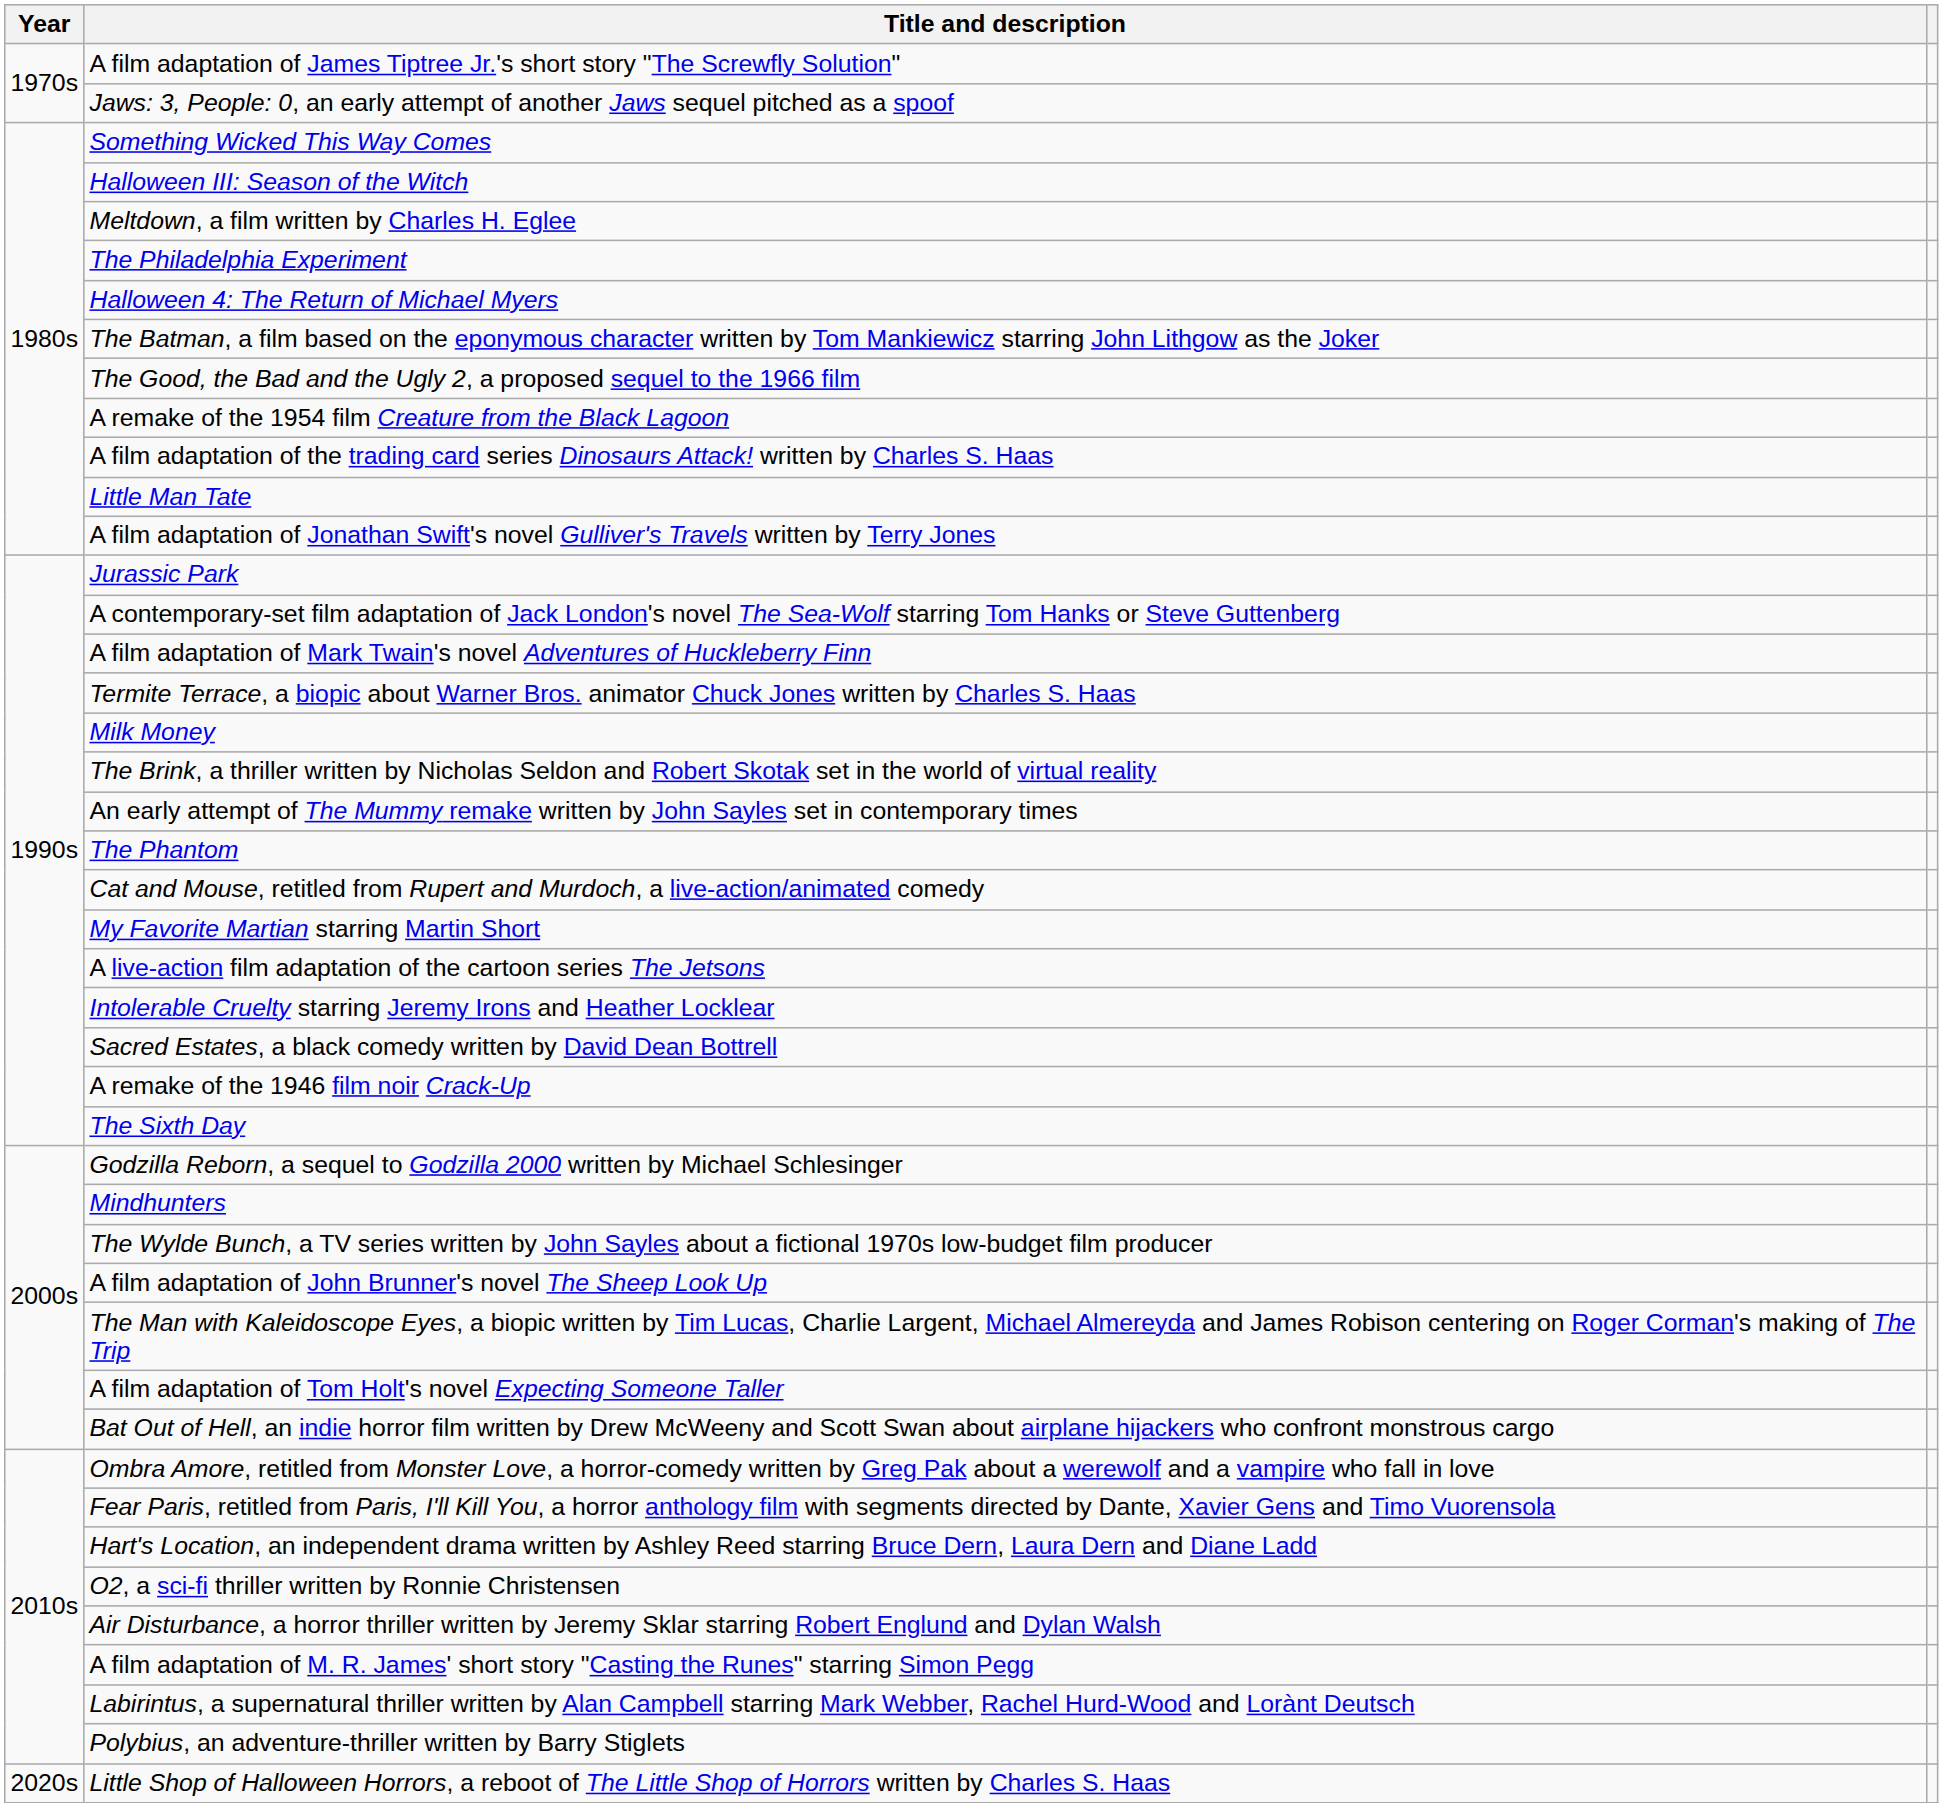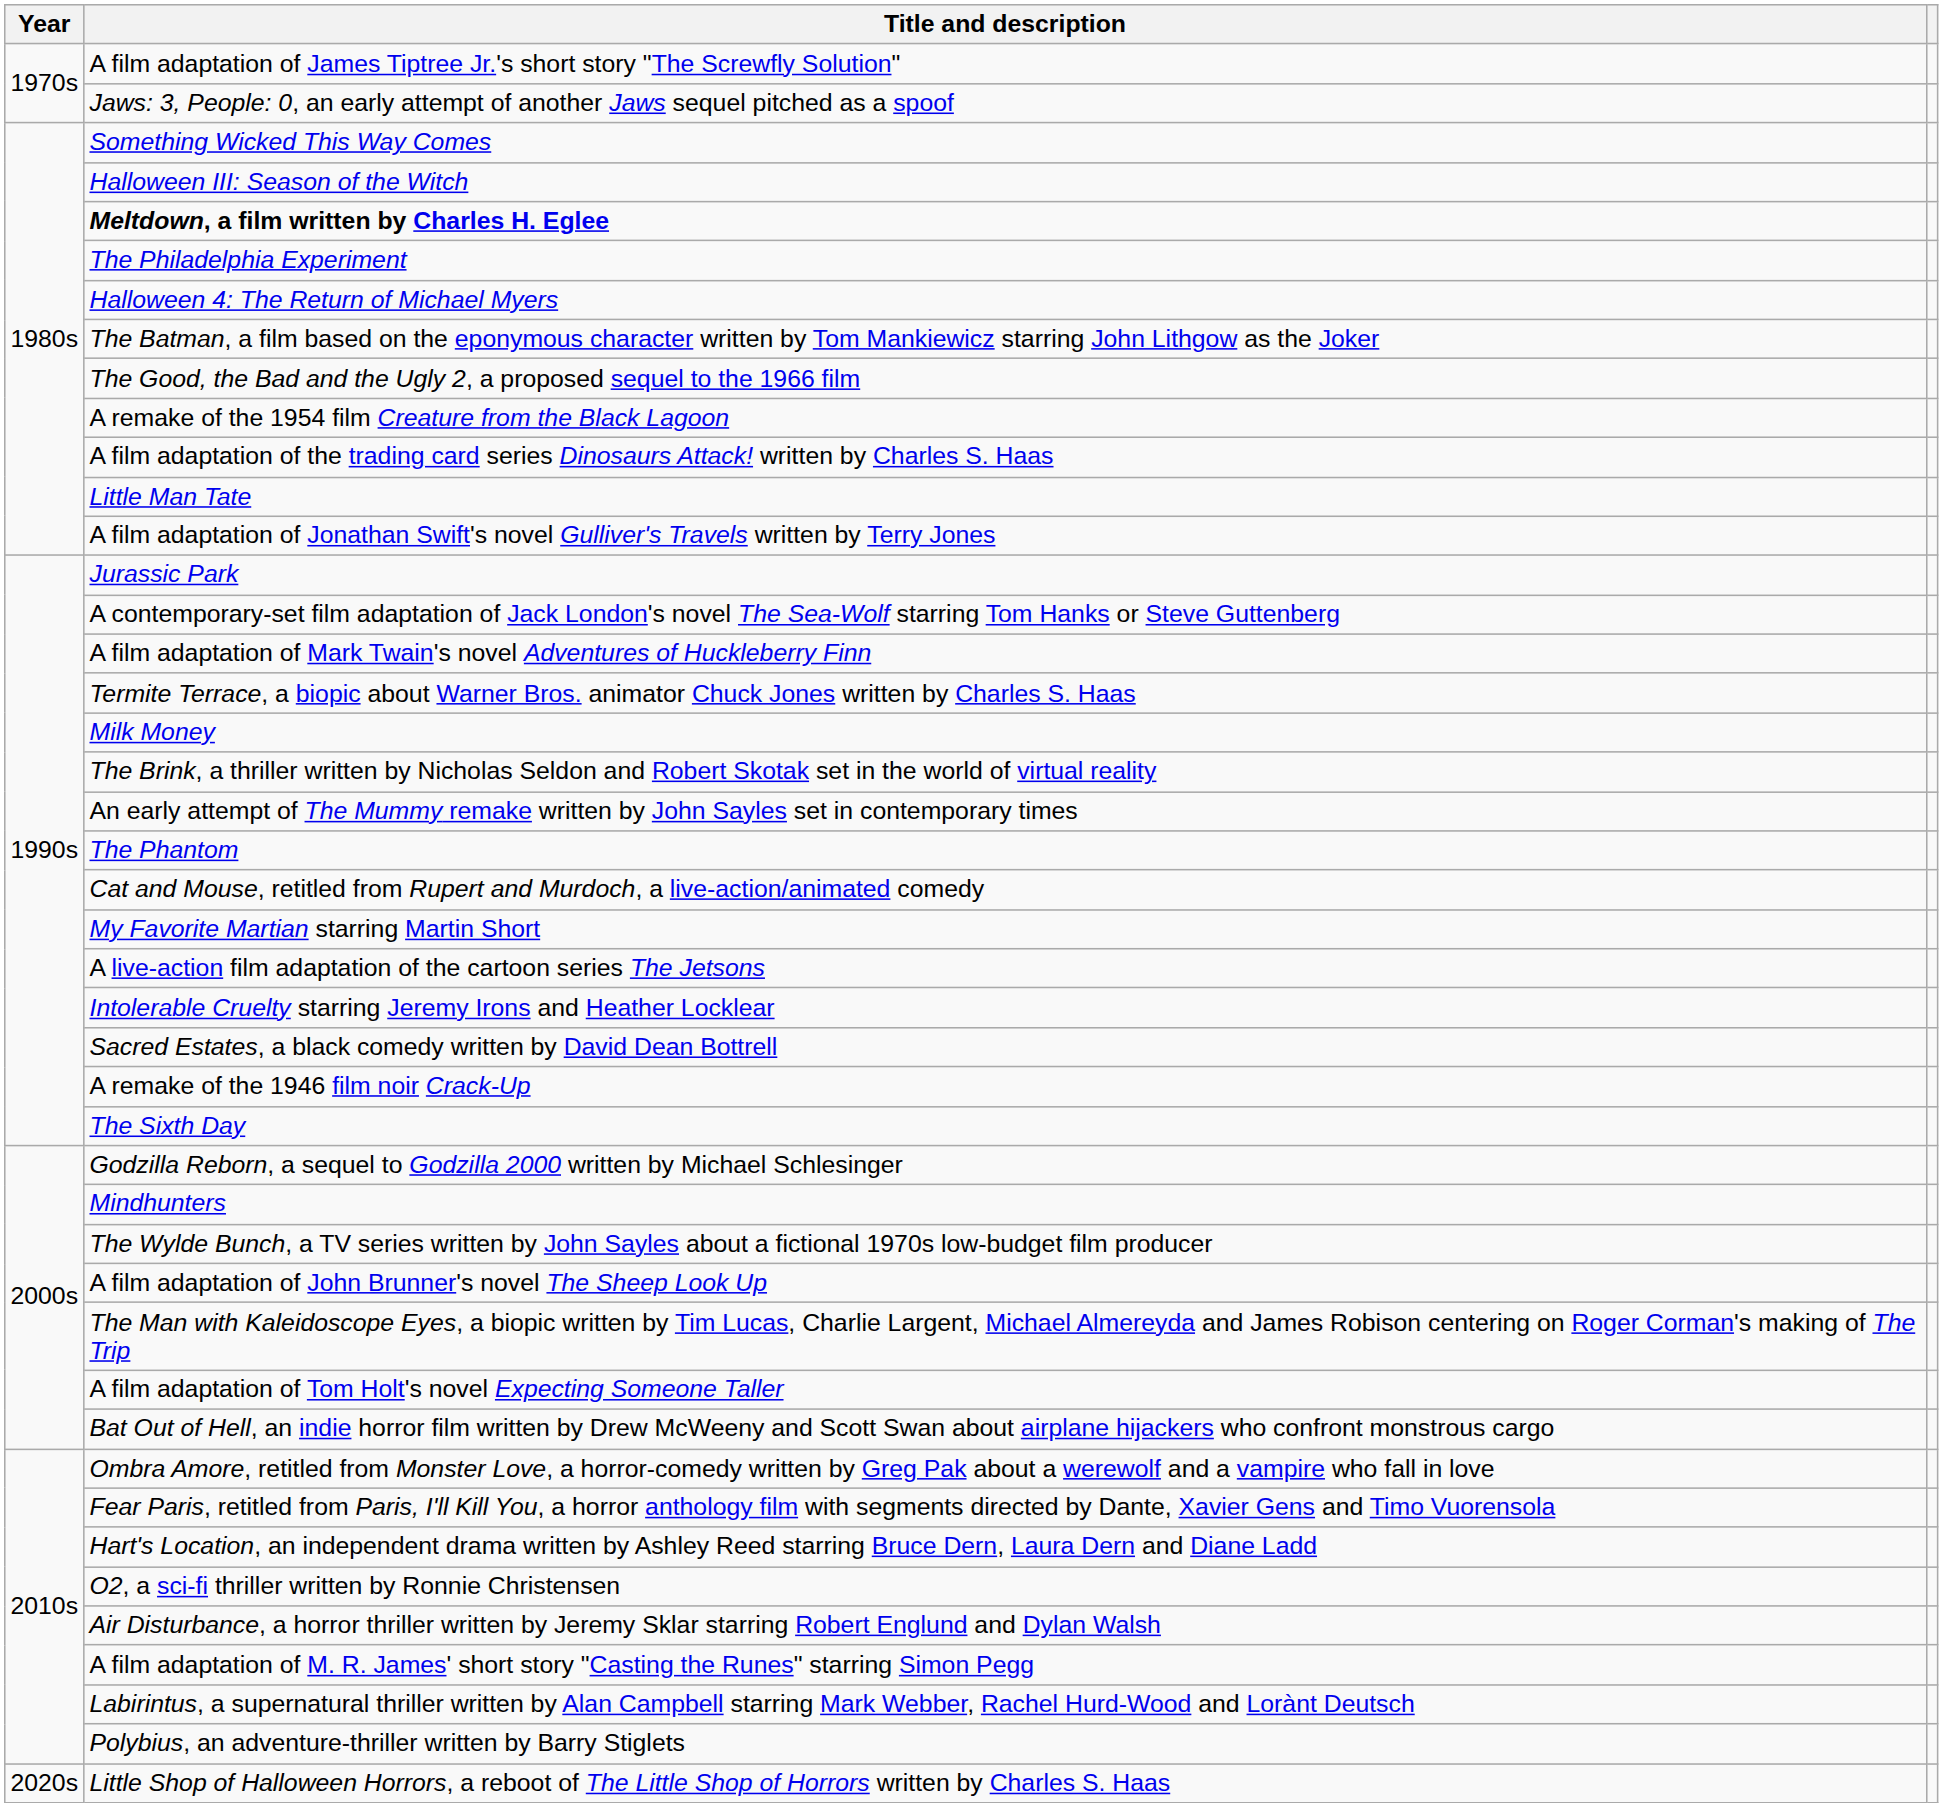(333, 220) normal -> (349, 220) bold
